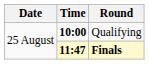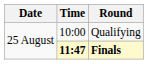(73, 31) bold -> (72, 31) normal
